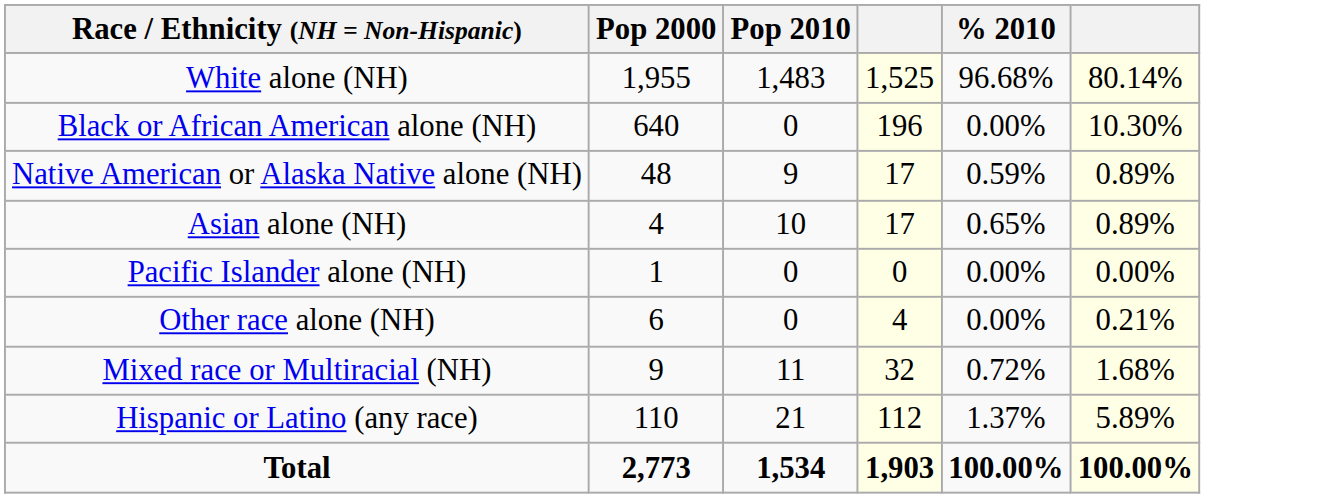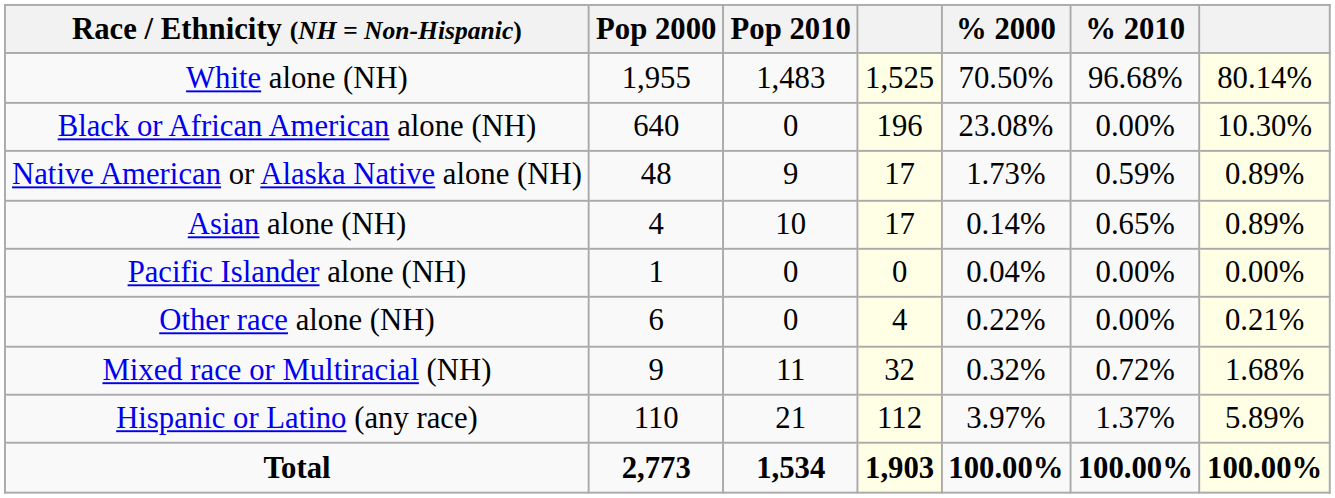+ column: (1006, 28)
